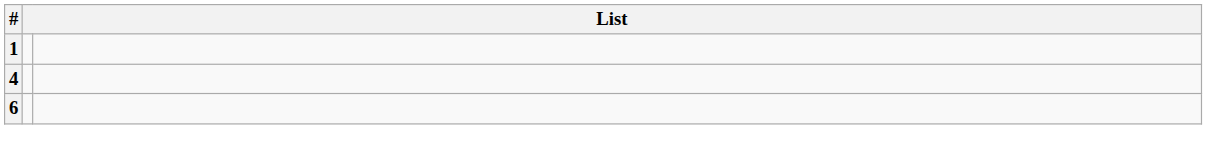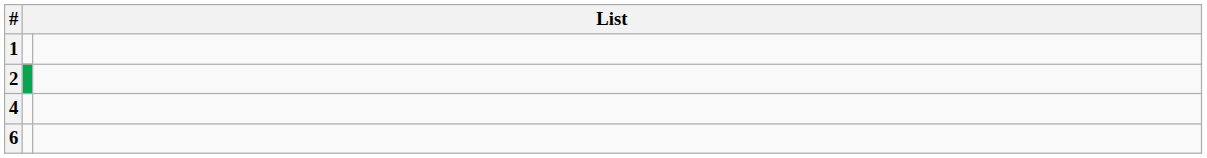+ row: (14, 78)
